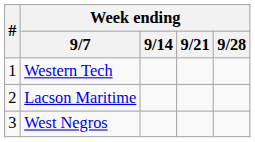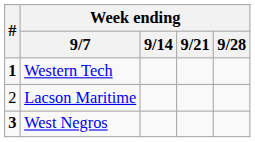(12, 70) normal -> (12, 70) bold
(12, 123) normal -> (12, 123) bold
